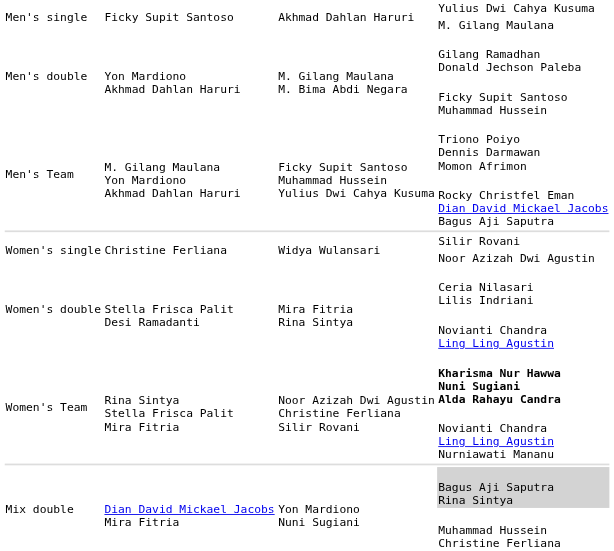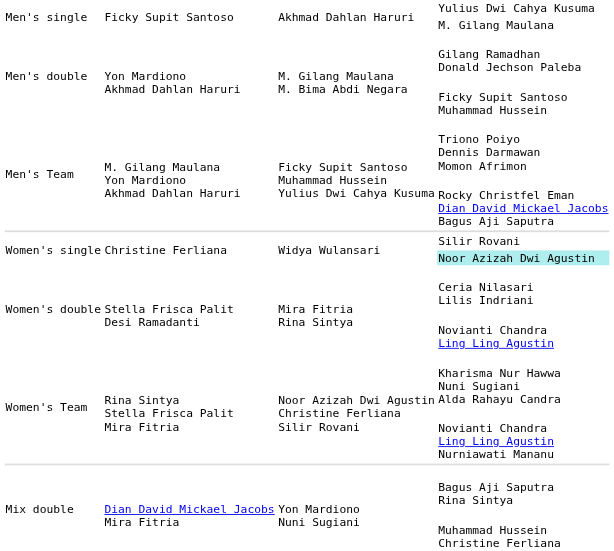(517, 258) no background -> (517, 258) paleturquoise background
(500, 386) bold -> (500, 386) normal
(496, 494) lightgrey background -> (496, 494) no background
